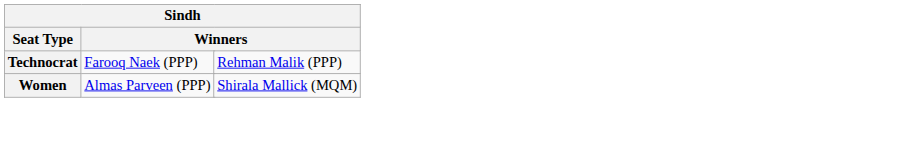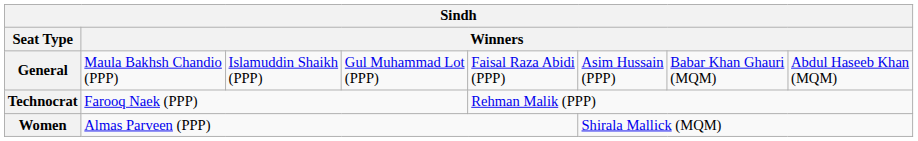+ row: (43, 70)
